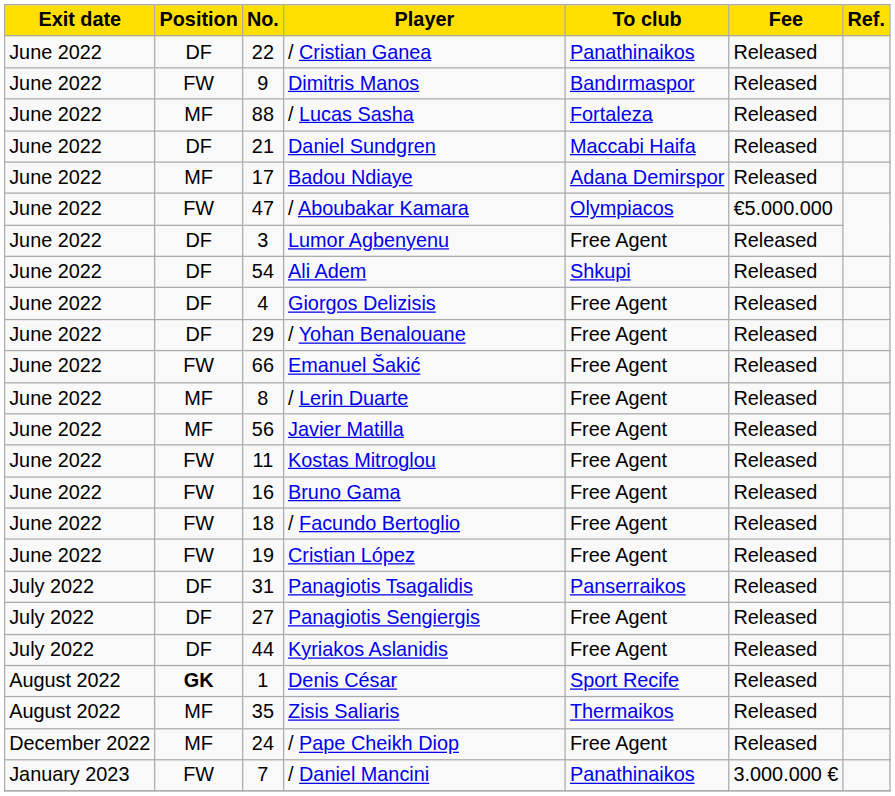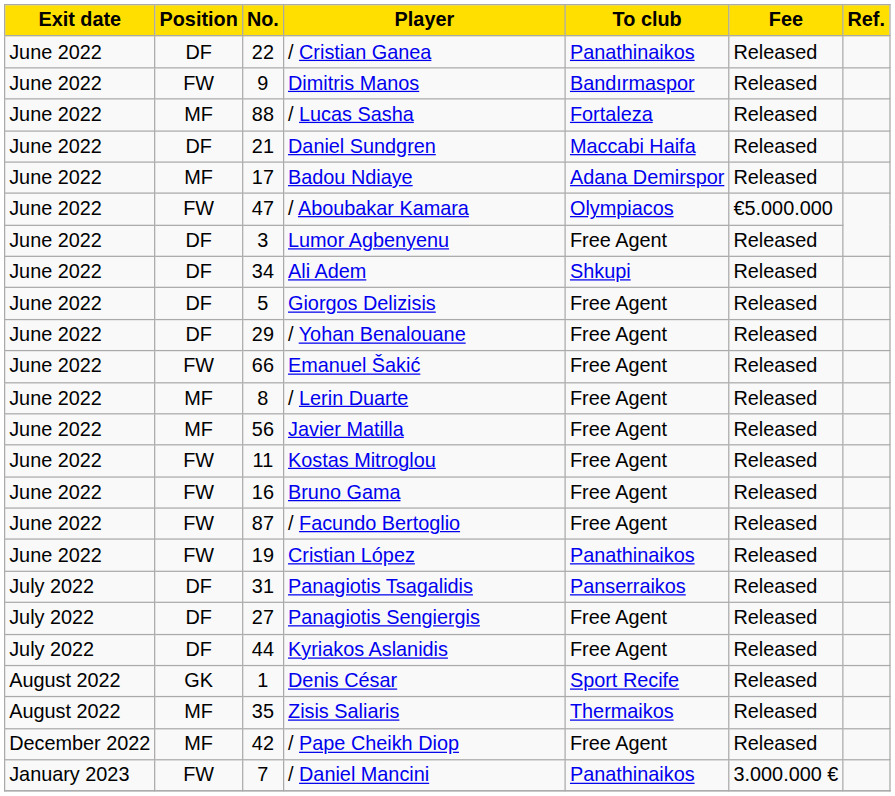(263, 271) 54 -> (263, 271) 34
(263, 303) 4 -> (263, 303) 5
(263, 523) 18 -> (263, 523) 87
(618, 555) Free Agent -> (632, 555) Panathinaikos
(199, 680) bold -> (199, 680) normal
(263, 743) 24 -> (263, 743) 42
